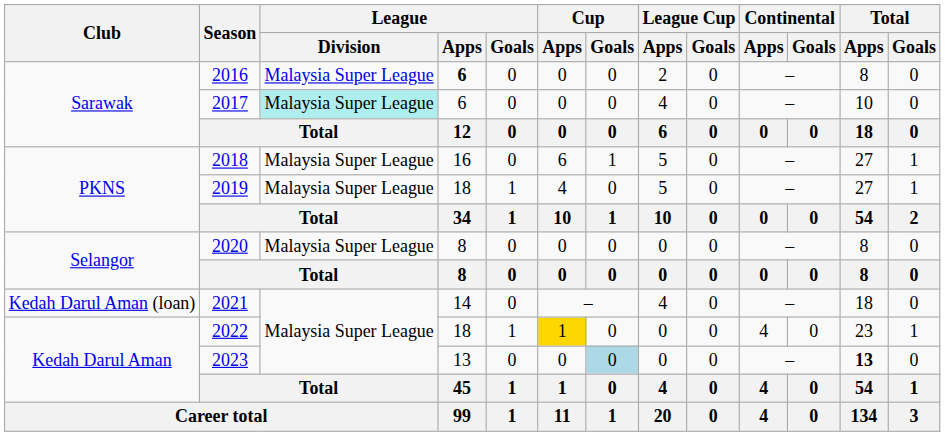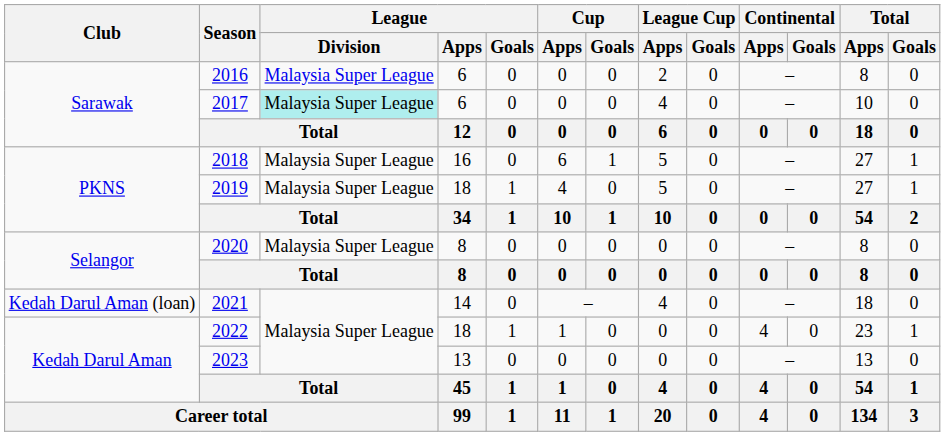(462, 75) bold -> (462, 75) normal
(562, 331) gold background -> (562, 331) no background
(612, 359) lightblue background -> (612, 359) no background
(864, 359) bold -> (864, 359) normal
